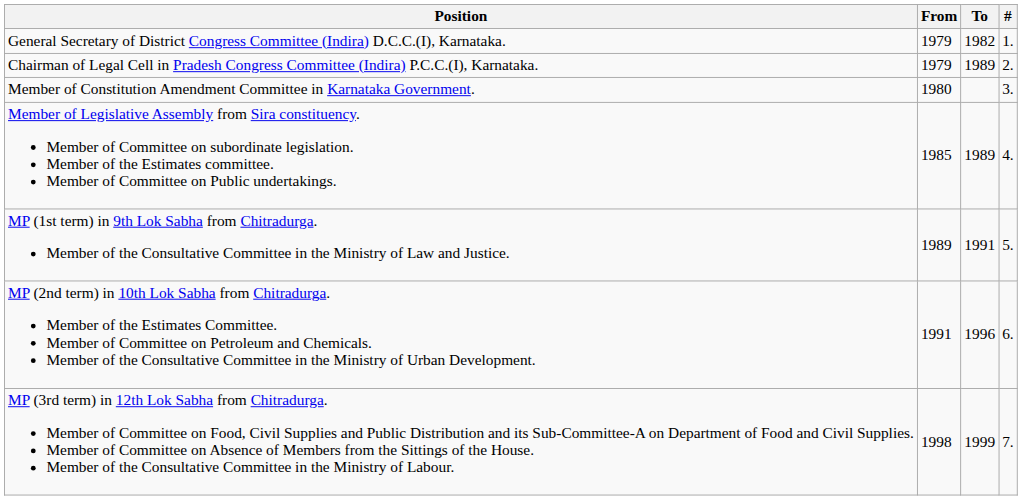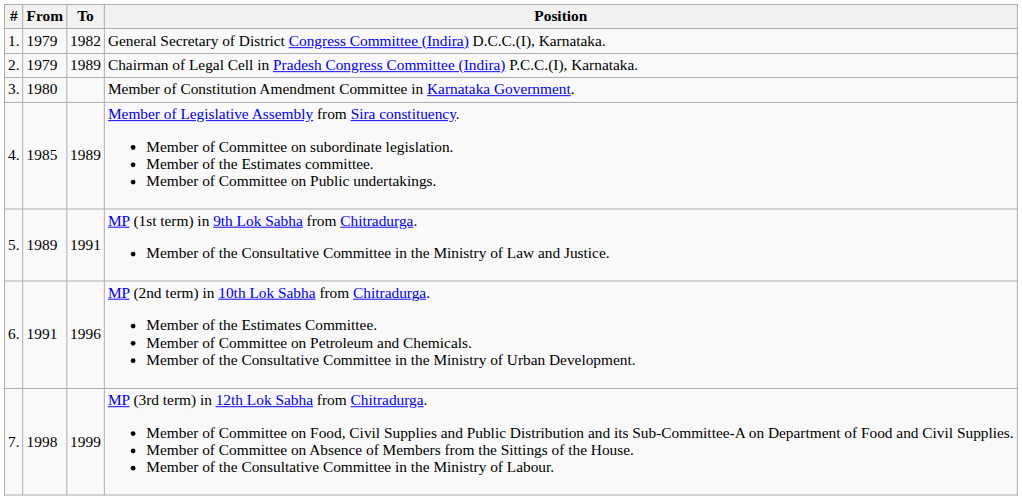columns swapped: (1008, 16) <-> (461, 16)
